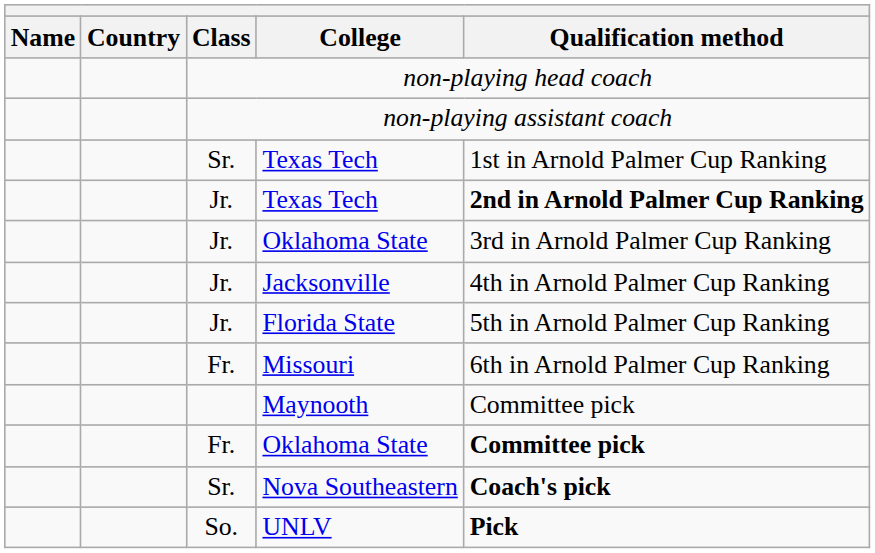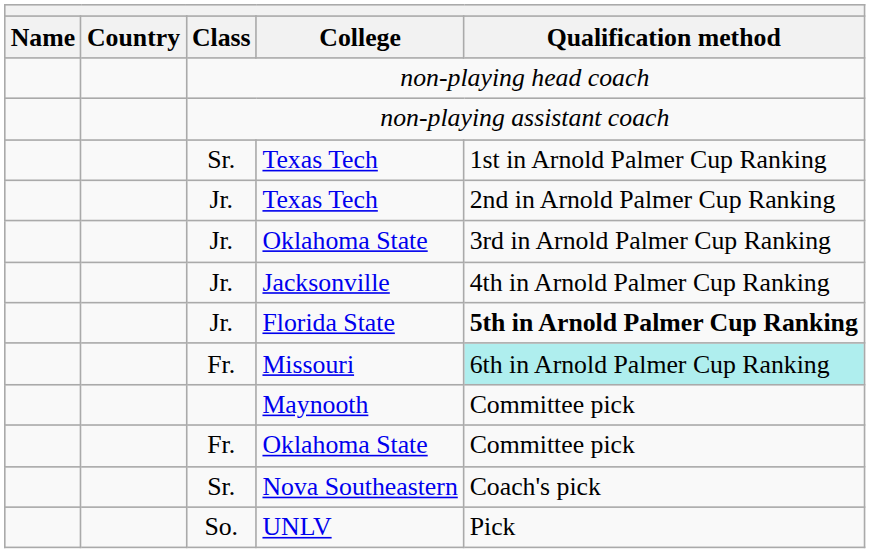(667, 200) bold -> (652, 200) normal
(650, 322) normal -> (664, 322) bold
(650, 363) no background -> (650, 363) paleturquoise background
(557, 445) bold -> (552, 445) normal
(540, 486) bold -> (535, 486) normal
(494, 527) bold -> (493, 527) normal
